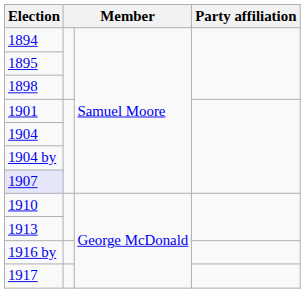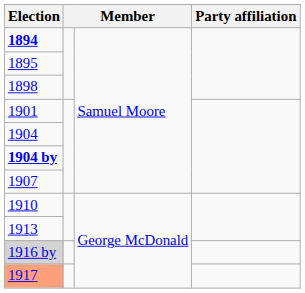(23, 39) normal -> (23, 39) bold
(32, 157) normal -> (32, 157) bold
(23, 181) lavender background -> (23, 181) no background
(32, 252) no background -> (32, 252) lightgrey background
(23, 275) no background -> (23, 275) lightsalmon background
